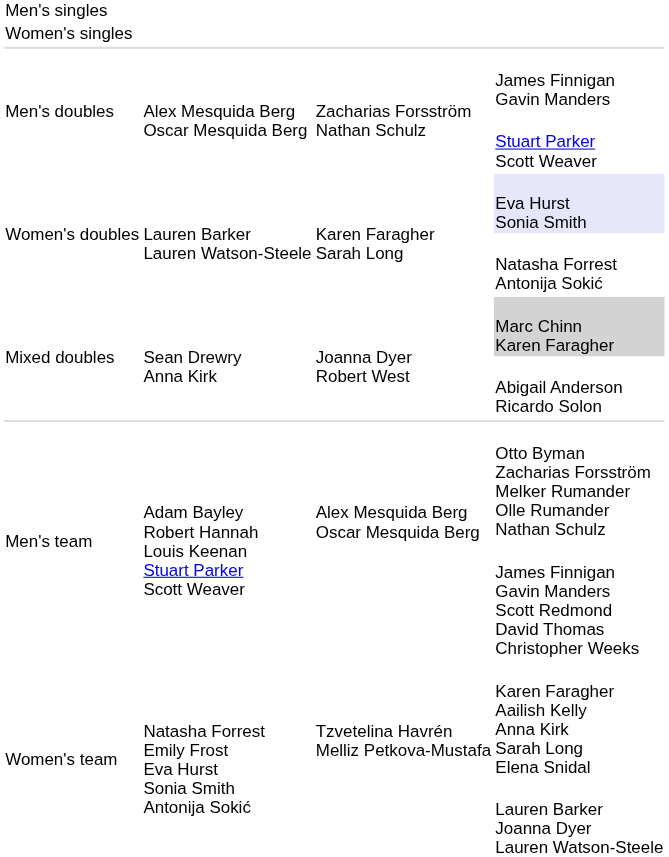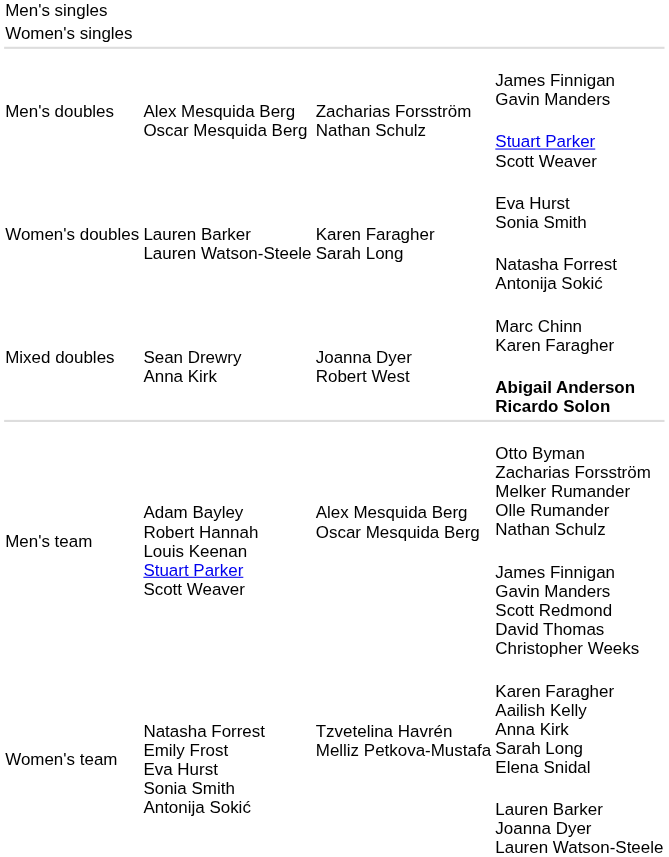(541, 213) lavender background -> (541, 213) no background
(555, 336) lightgrey background -> (555, 336) no background
(559, 397) normal -> (565, 397) bold
